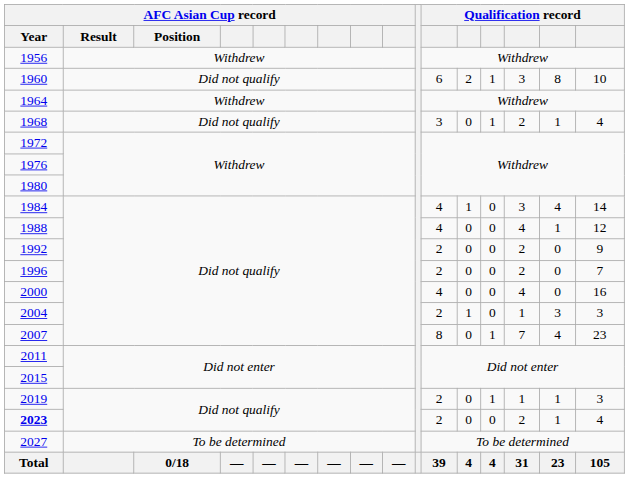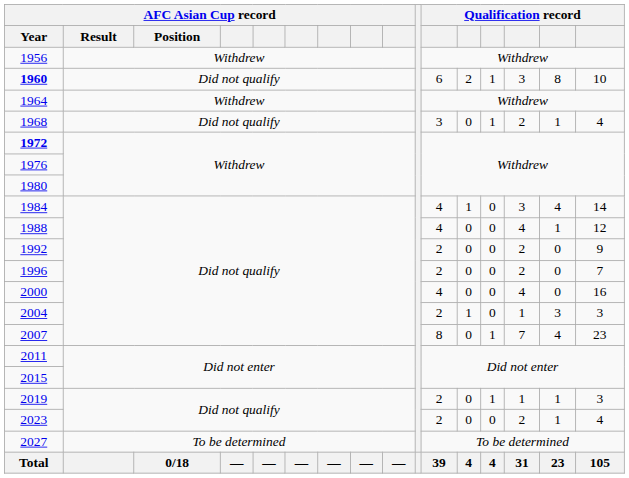(34, 79) normal -> (34, 79) bold
(34, 143) normal -> (34, 143) bold
(34, 420) bold -> (34, 420) normal
